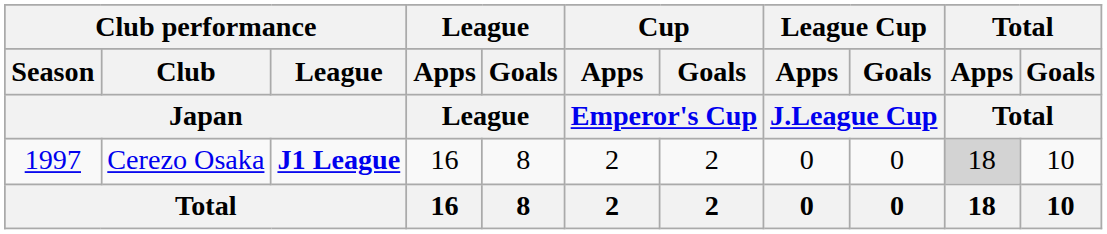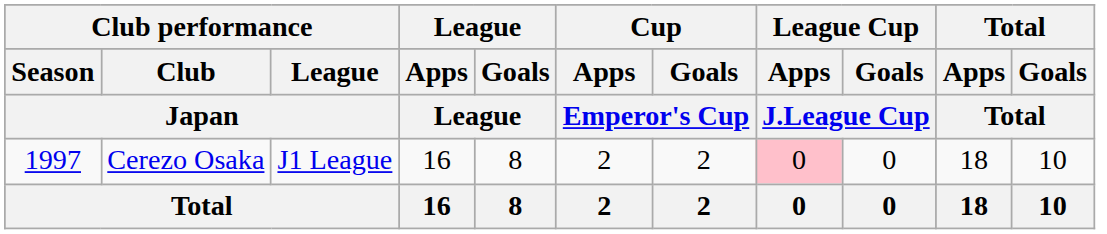(339, 160) bold -> (335, 160) normal
(807, 160) no background -> (799, 160) pink background
(982, 160) lightgrey background -> (974, 160) no background
